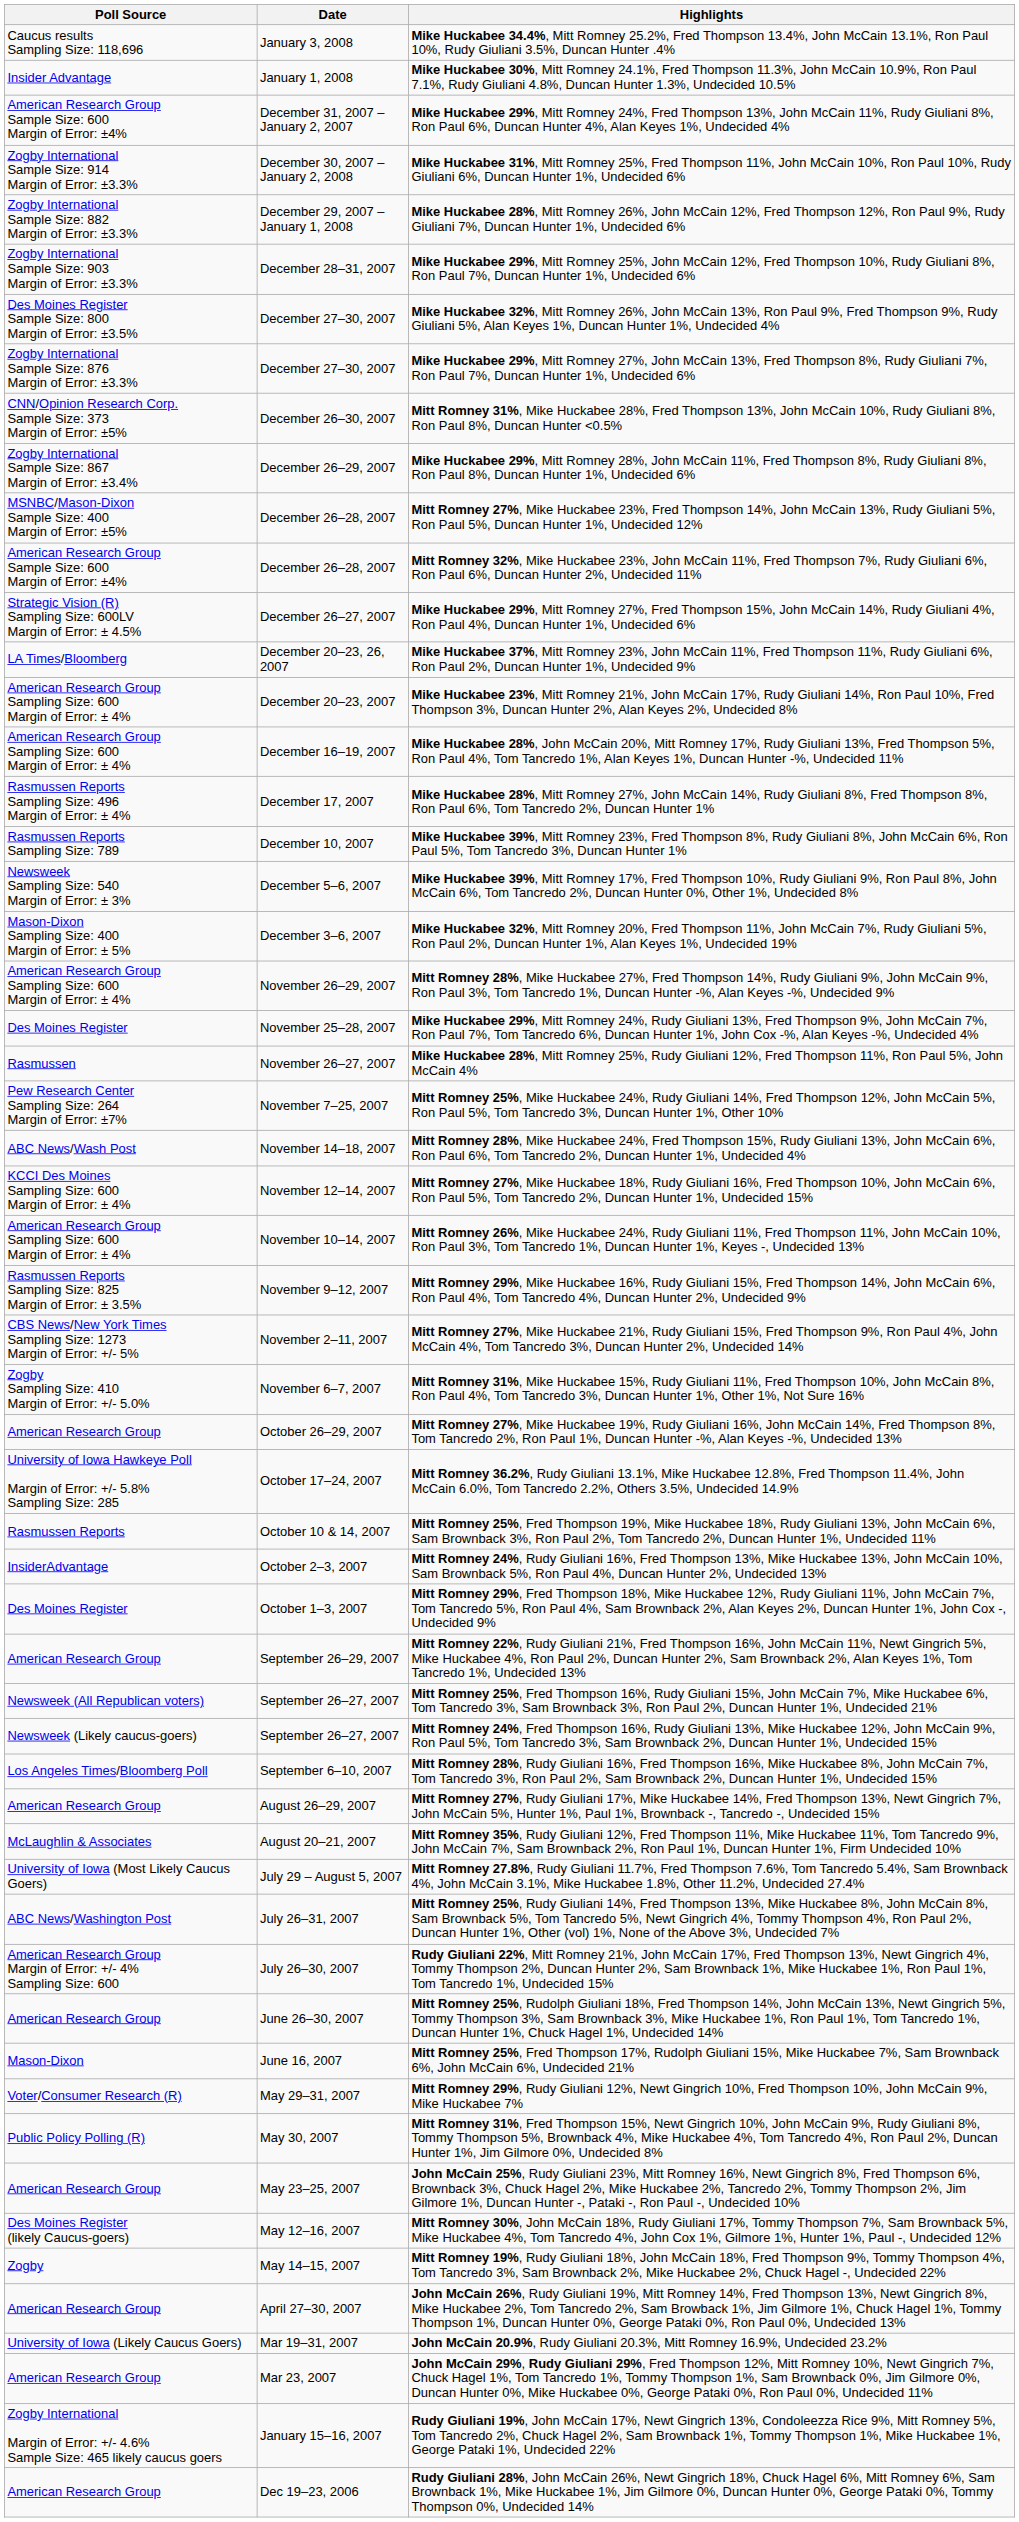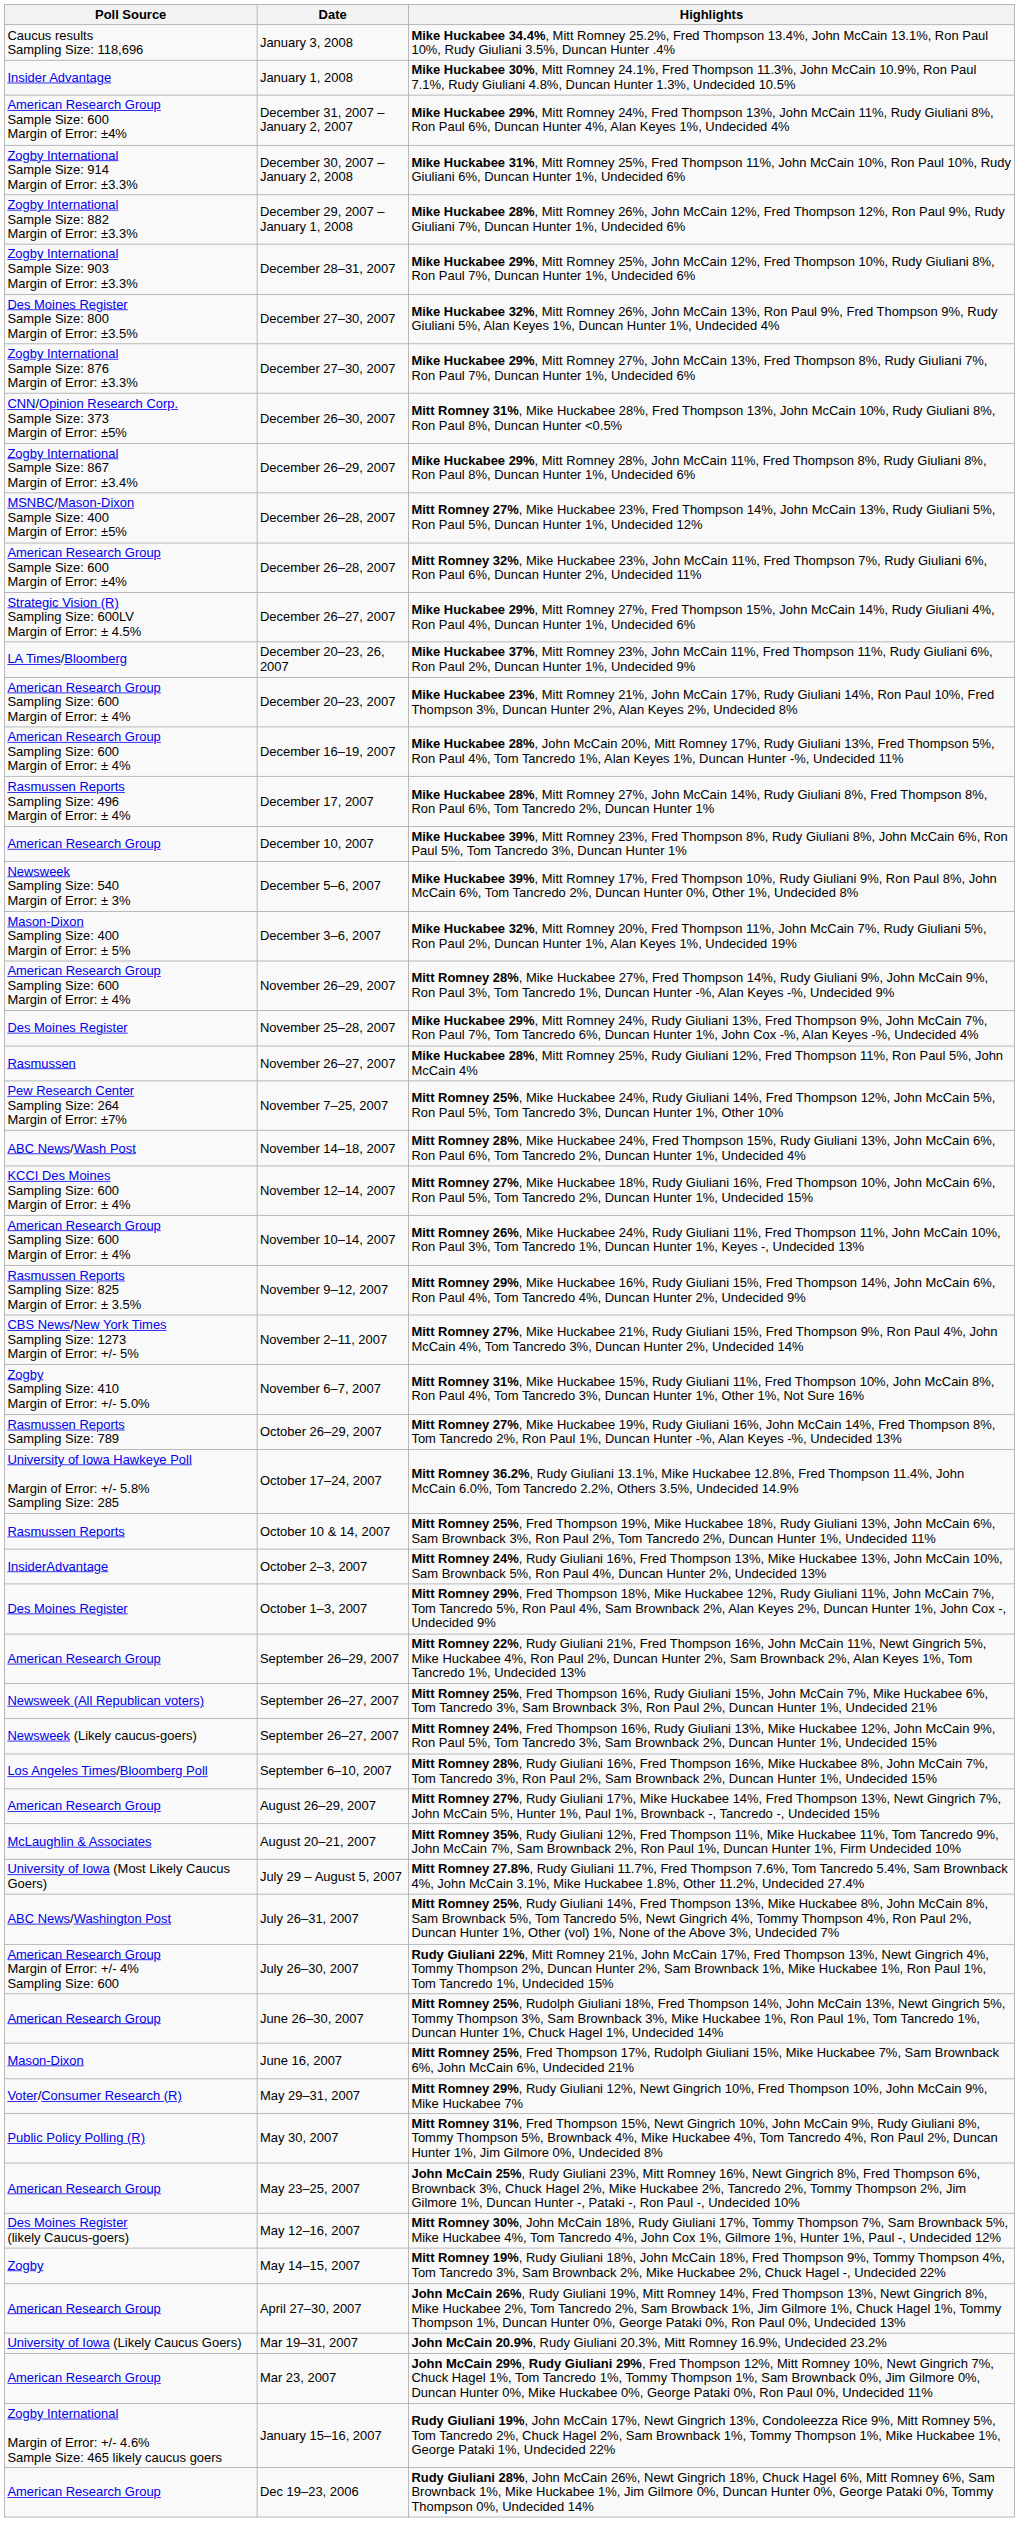(66, 844) Rasmussen Reports Sampling Size: 789 -> (84, 844) American Research Group
(84, 1431) American Research Group -> (66, 1431) Rasmussen Reports Sampling Size: 789
